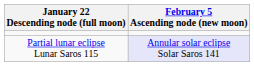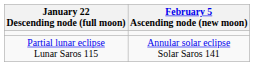(189, 48) lavender background -> (189, 48) no background
